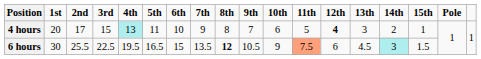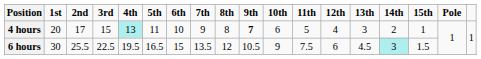(251, 29) normal -> (251, 29) bold
(335, 29) bold -> (335, 29) normal
(227, 46) bold -> (227, 46) normal
(306, 46) lightsalmon background -> (306, 46) no background
